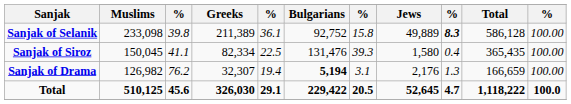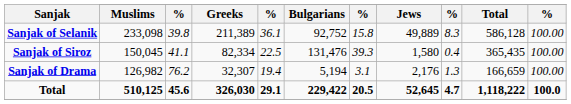(452, 33) bold -> (452, 33) normal
(333, 71) bold -> (333, 71) normal
